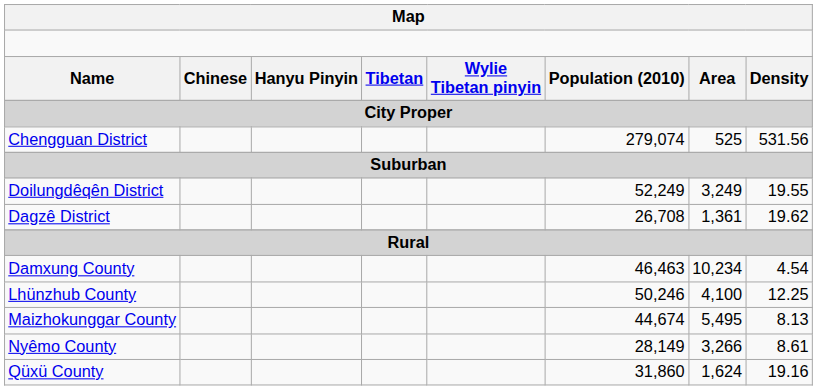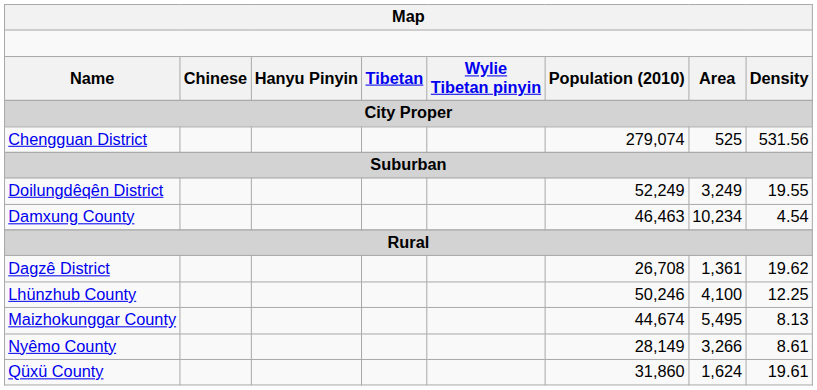rows swapped: (59, 216) <-> (71, 268)
(788, 372) 19.16 -> (788, 372) 19.61
